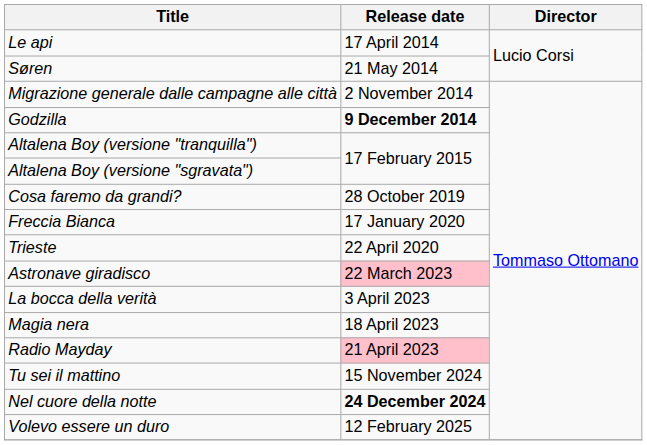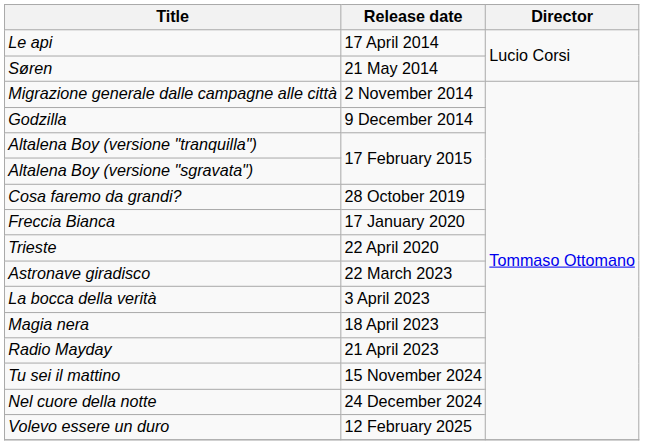(411, 119) bold -> (409, 119) normal
(398, 273) pink background -> (398, 273) no background
(392, 350) pink background -> (392, 350) no background
(415, 401) bold -> (413, 401) normal
